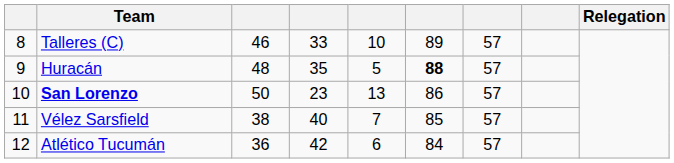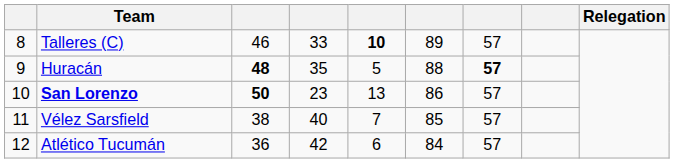(376, 42) normal -> (376, 42) bold
(260, 68) normal -> (260, 68) bold
(434, 68) bold -> (434, 68) normal
(492, 68) normal -> (492, 68) bold
(260, 94) normal -> (260, 94) bold
